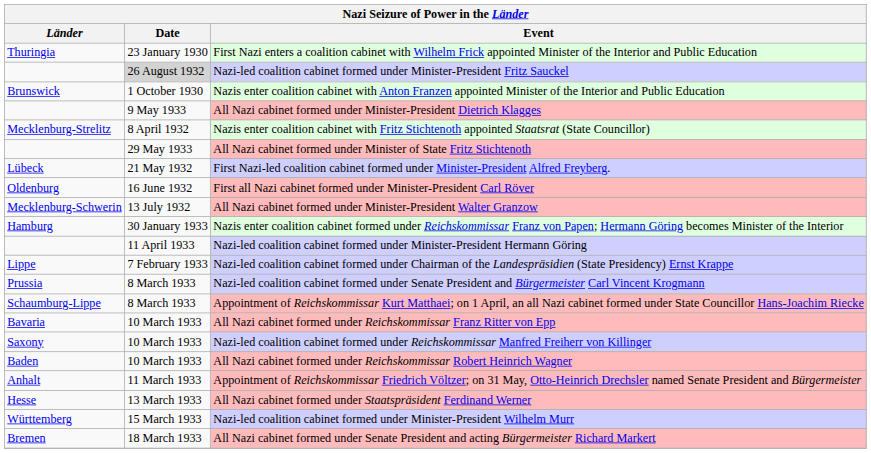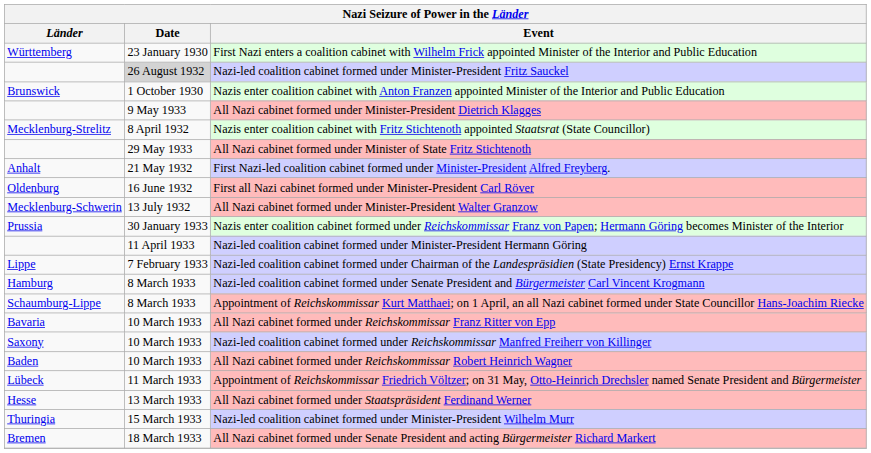(31, 52) Thuringia -> (39, 52) Württemberg
(25, 168) Lübeck -> (24, 168) Anhalt
(30, 226) Hamburg -> (25, 226) Prussia
(25, 284) Prussia -> (30, 284) Hamburg
(24, 380) Anhalt -> (25, 380) Lübeck
(39, 419) Württemberg -> (31, 419) Thuringia
